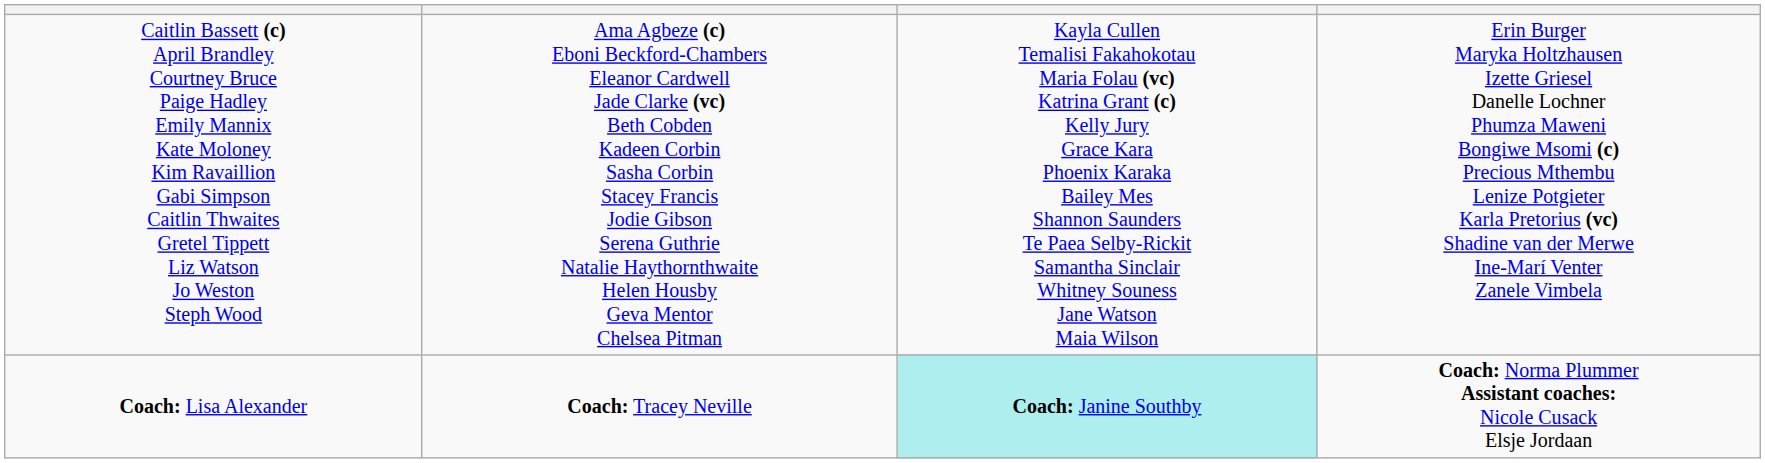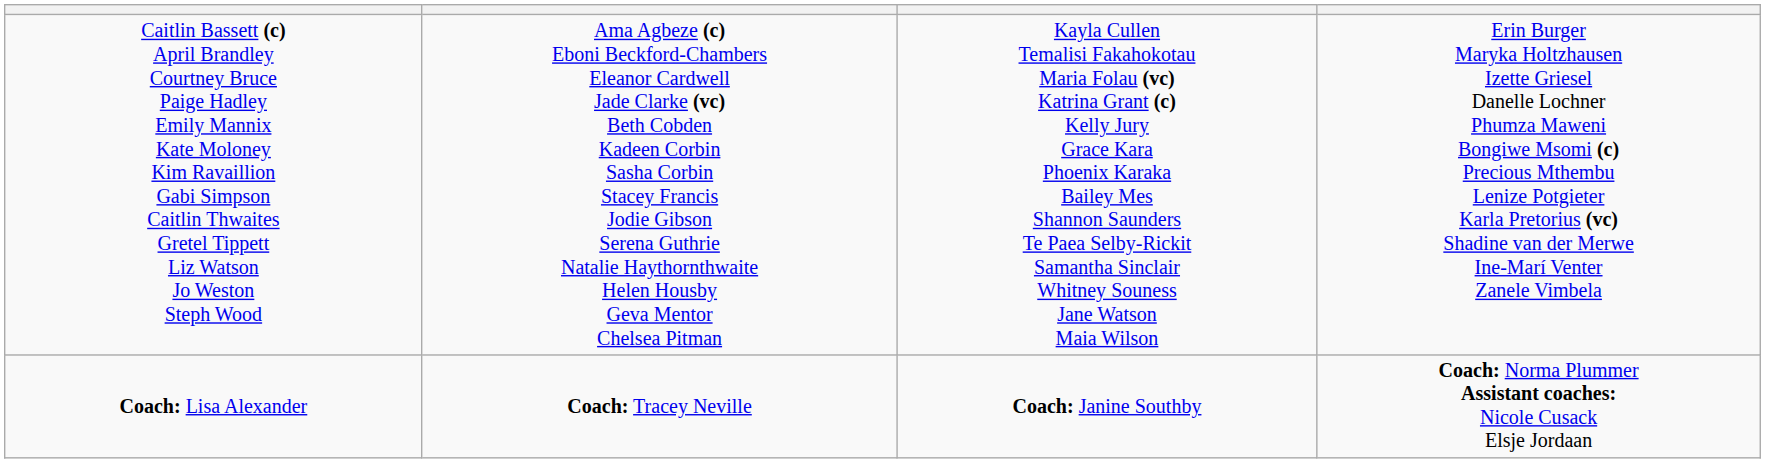(1107, 406) paleturquoise background -> (1107, 406) no background
